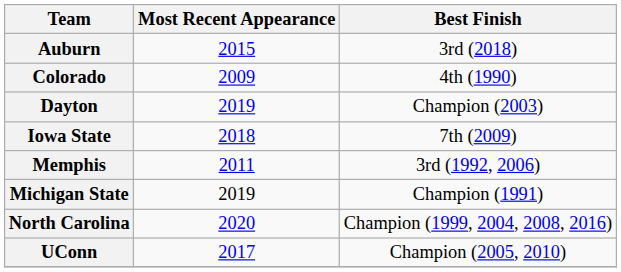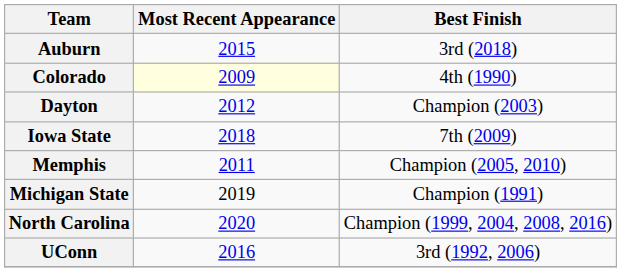(237, 77) no background -> (237, 77) lightyellow background
(237, 106) 2019 -> (237, 106) 2012
(478, 164) 3rd (1992, 2006) -> (478, 164) Champion (2005, 2010)
(237, 252) 2017 -> (237, 252) 2016
(478, 252) Champion (2005, 2010) -> (478, 252) 3rd (1992, 2006)
